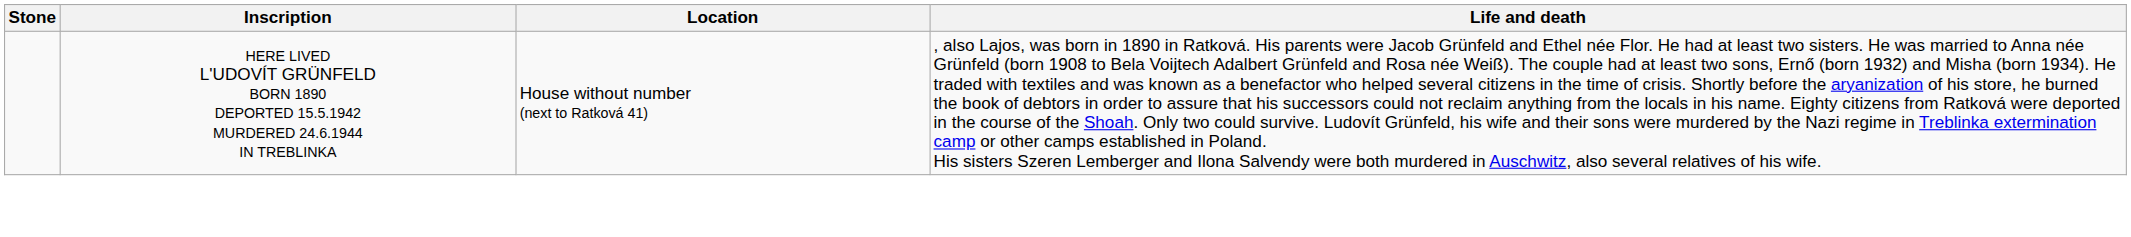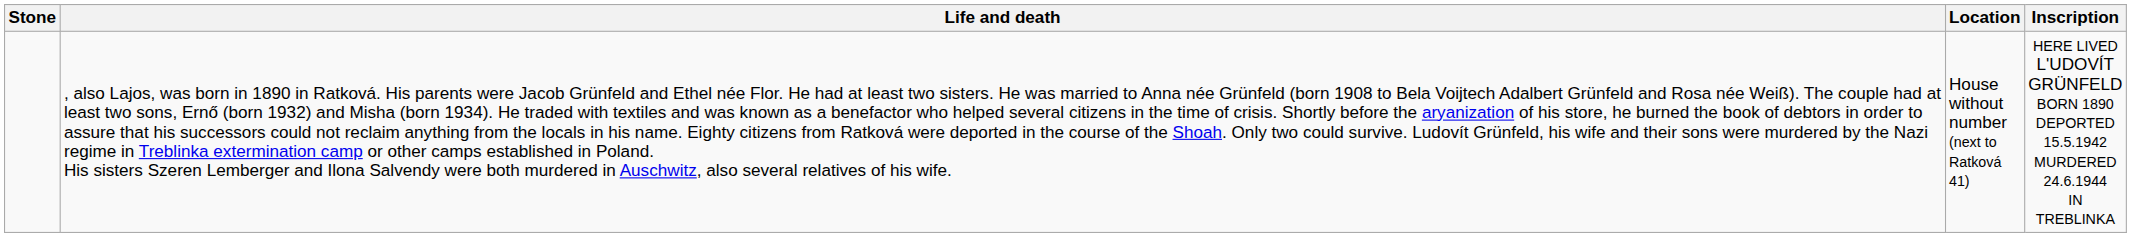columns swapped: (288, 18) <-> (1528, 18)
